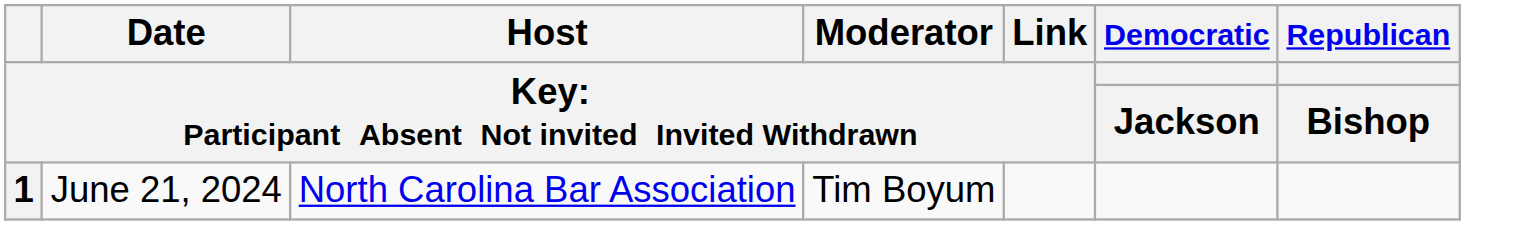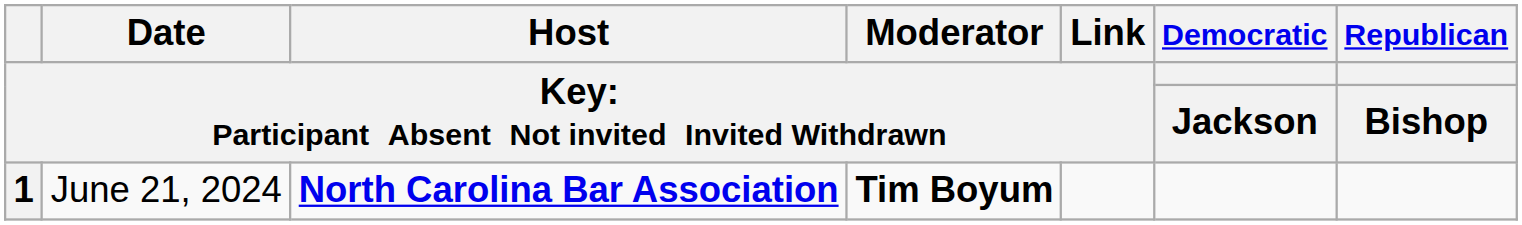(547, 190) normal -> (569, 190) bold
(904, 190) normal -> (954, 190) bold
